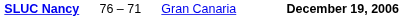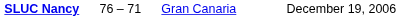(343, 9) bold -> (341, 9) normal
